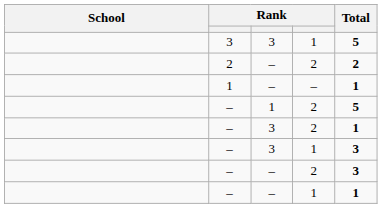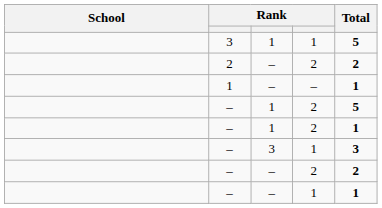(272, 43) 3 -> (272, 43) 1
(272, 128) 3 -> (272, 128) 1
(356, 171) 3 -> (356, 171) 2
